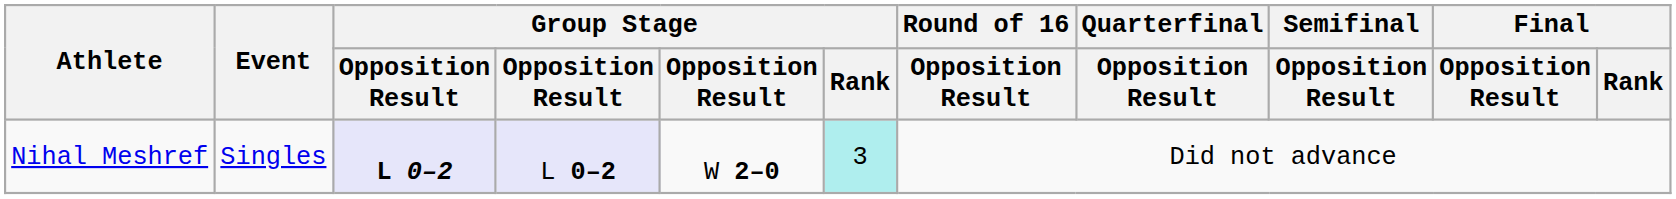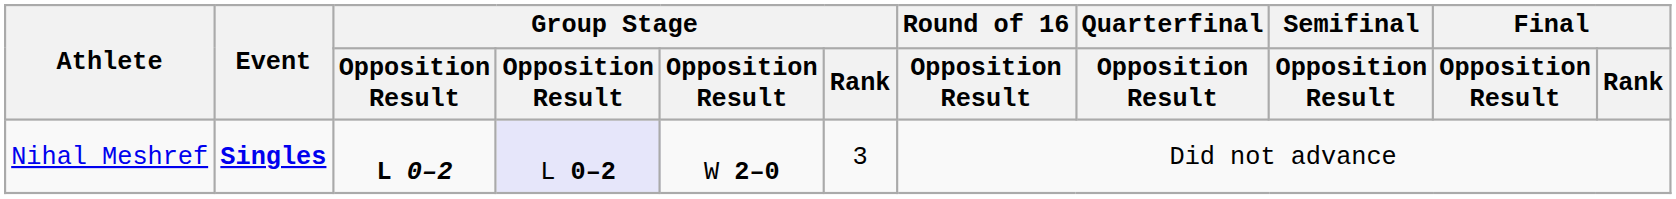(273, 156) normal -> (273, 156) bold
(414, 171) lavender background -> (414, 171) no background
(860, 156) paleturquoise background -> (860, 156) no background
